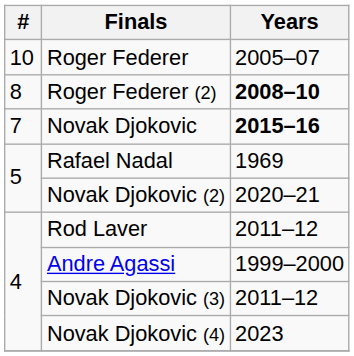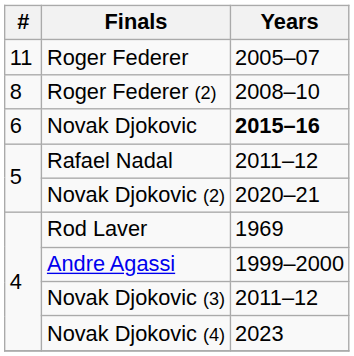(22, 57) 10 -> (21, 57) 11
(277, 91) bold -> (277, 91) normal
(16, 126) 7 -> (16, 126) 6
(259, 160) 1969 -> (277, 160) 2011–12
(277, 229) 2011–12 -> (259, 229) 1969
